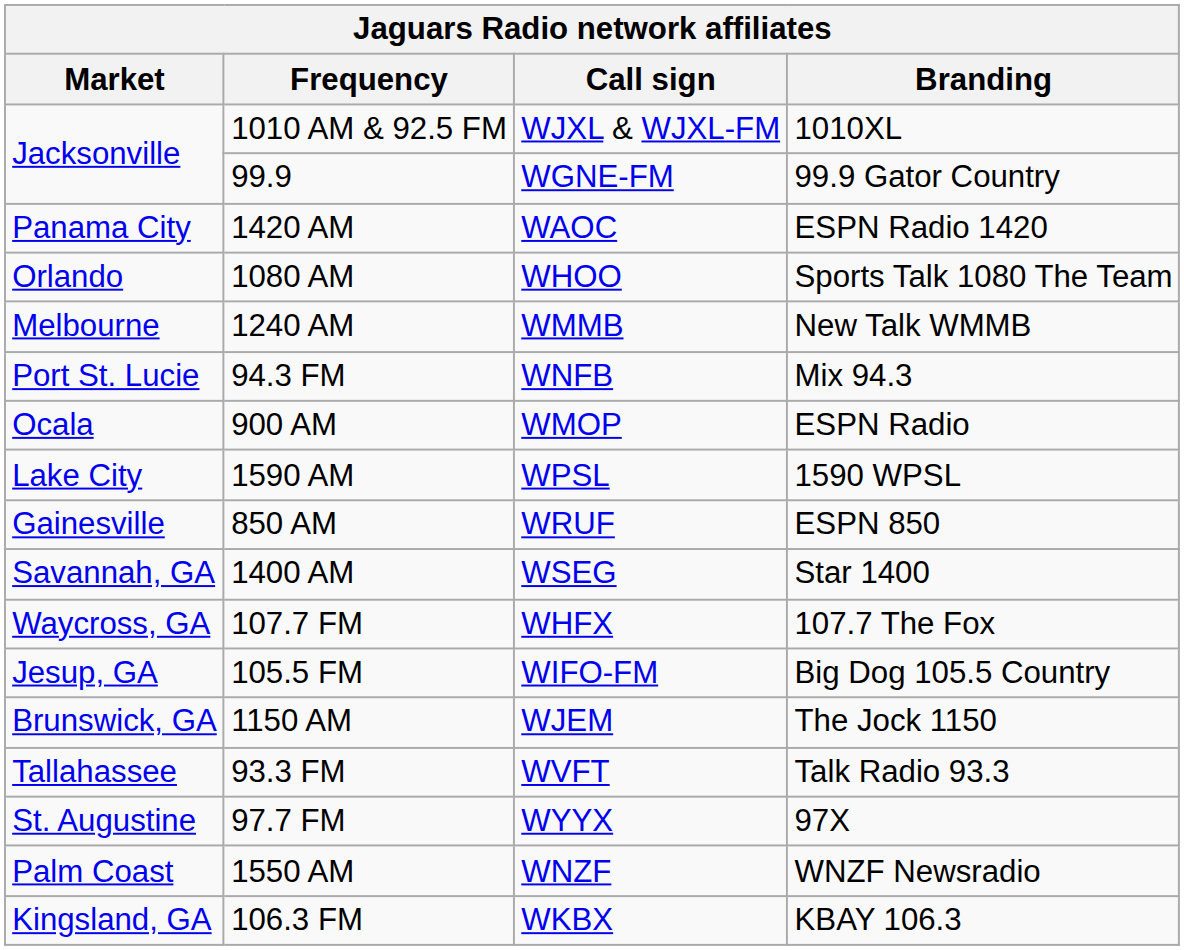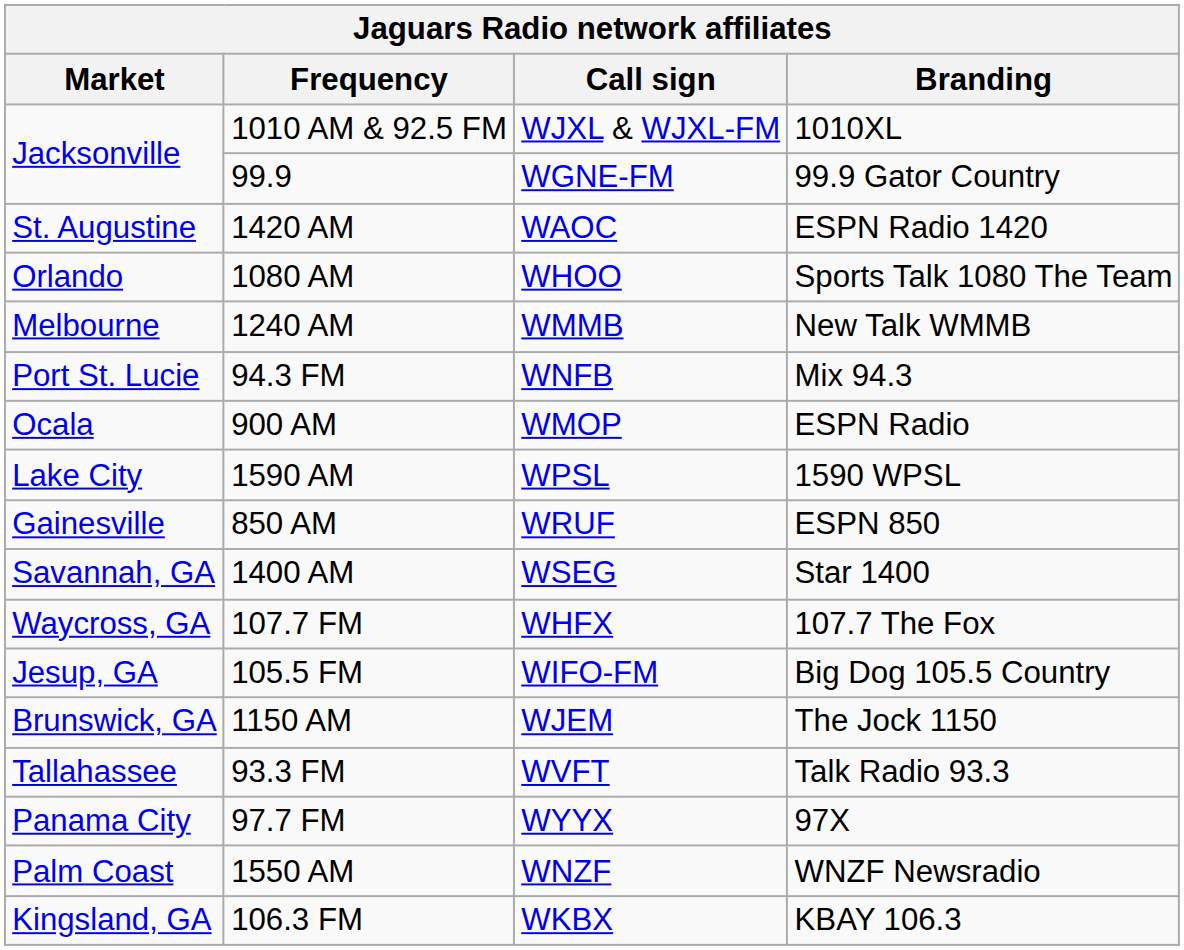(101, 227) Panama City -> (104, 227) St. Augustine
(104, 820) St. Augustine -> (101, 820) Panama City
